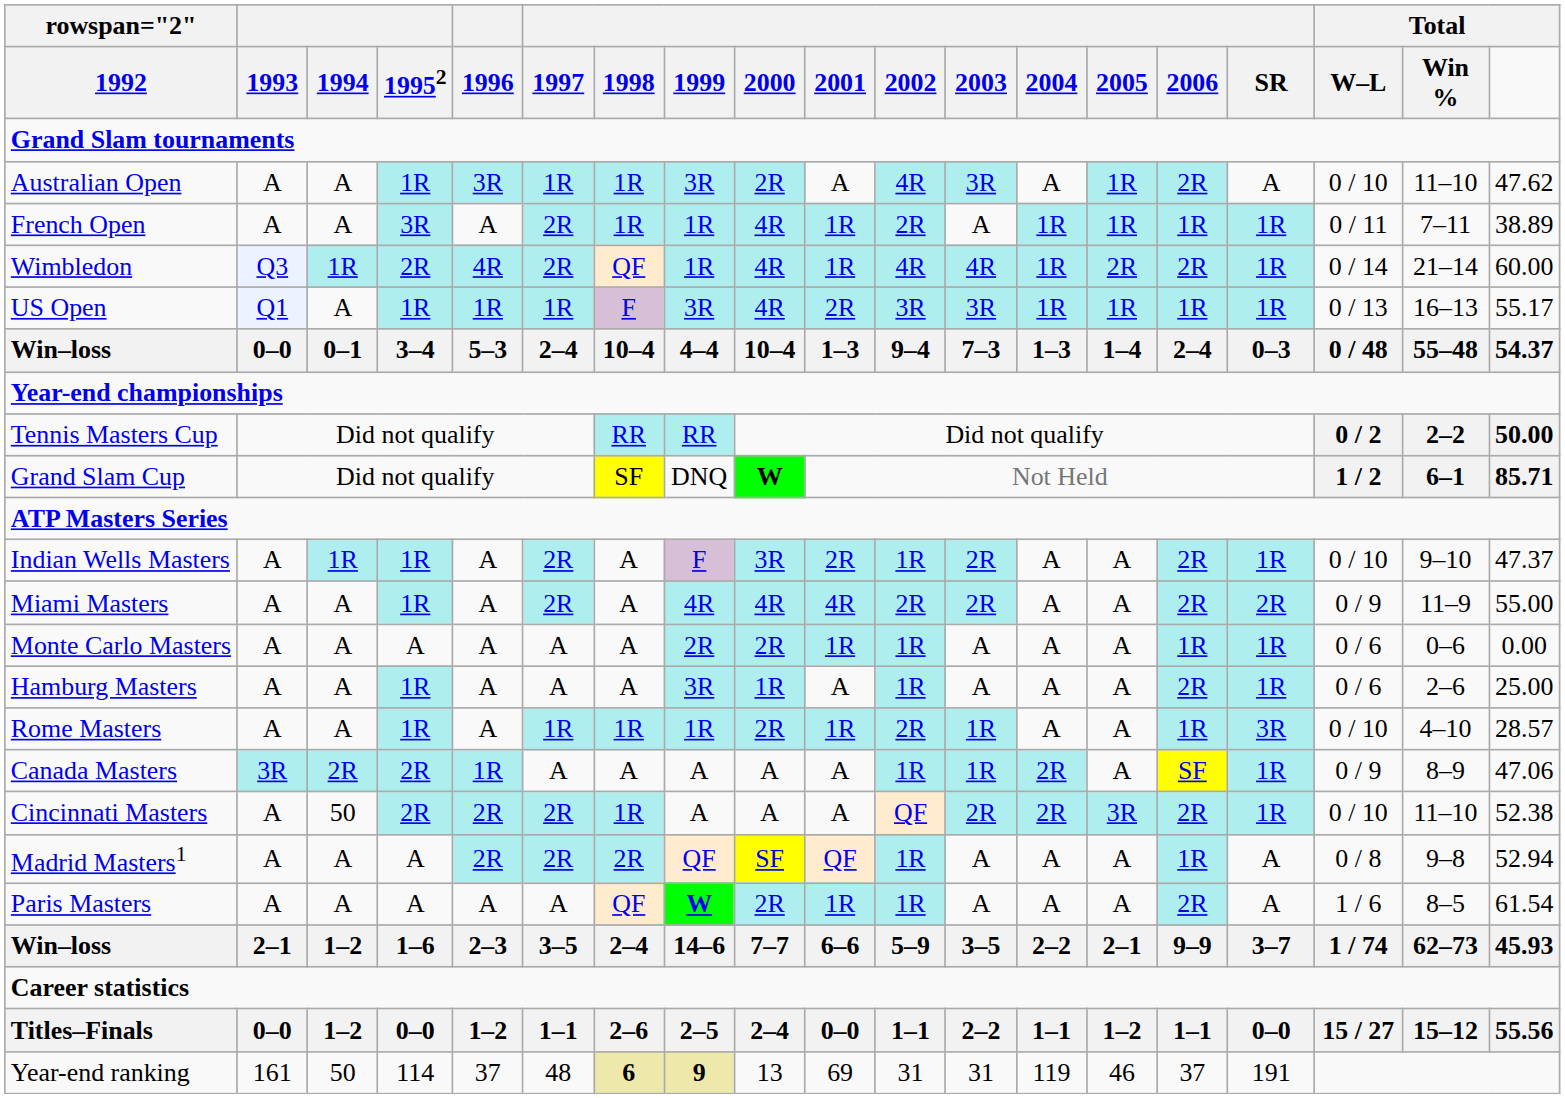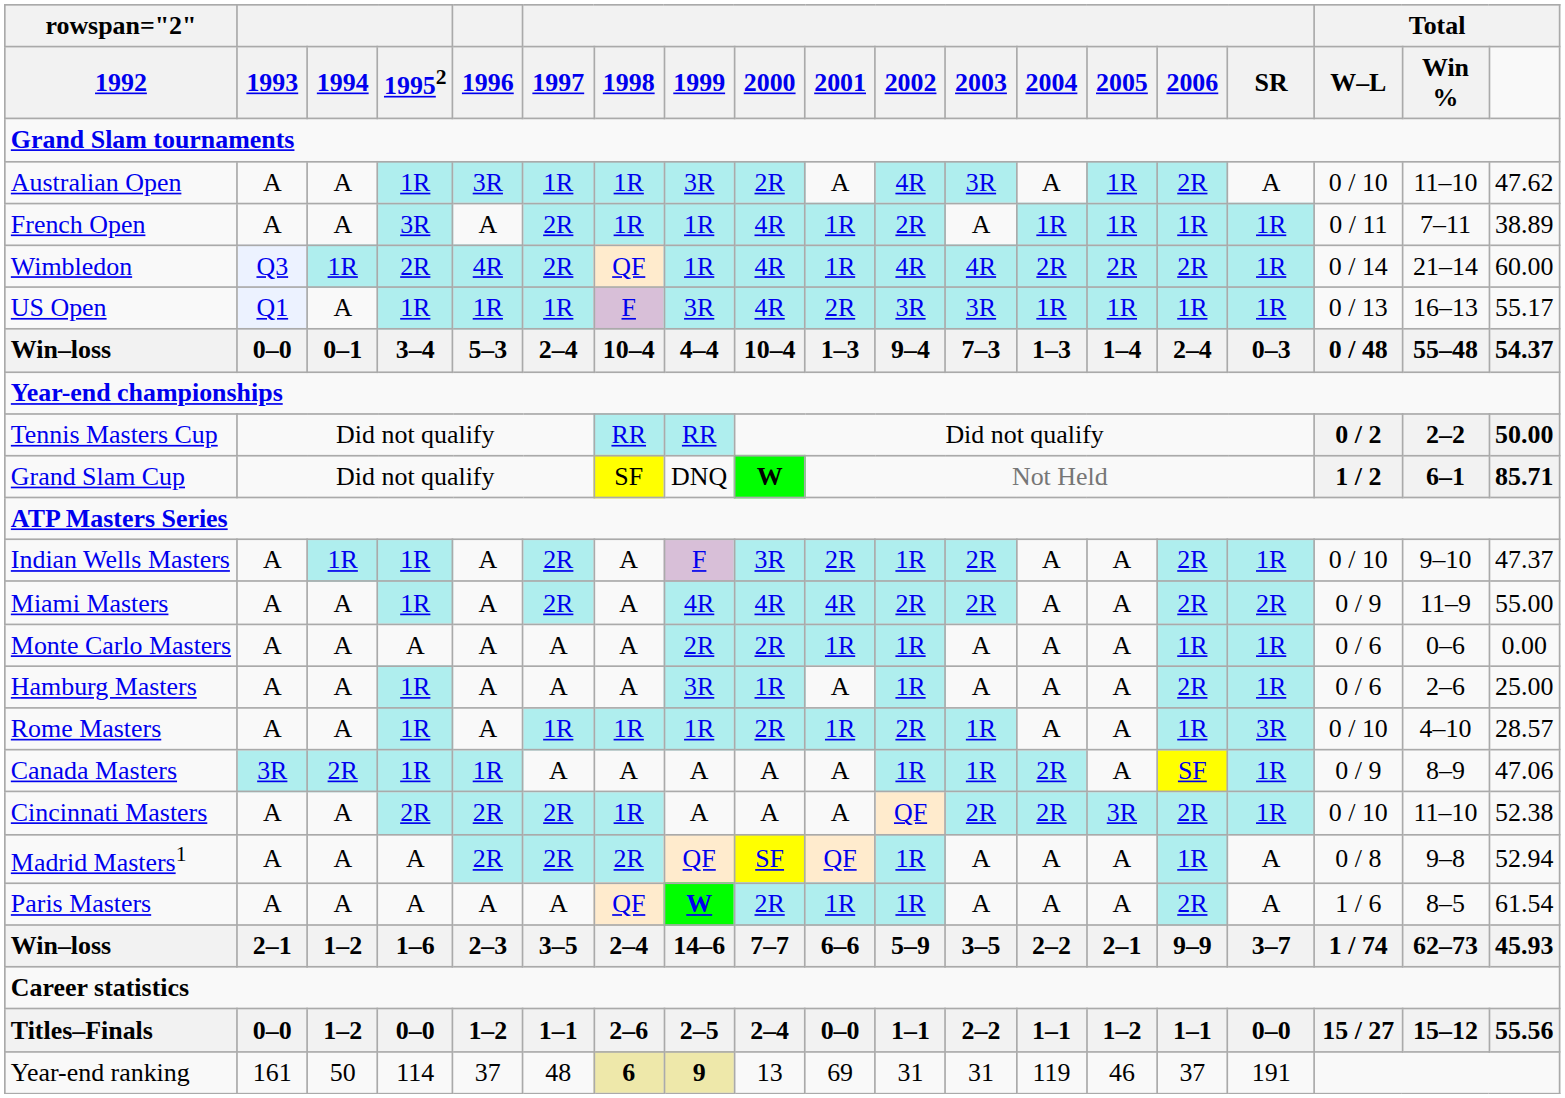(1051, 265) 1R -> (1051, 265) 2R
(415, 770) 2R -> (415, 770) 1R
(343, 812) 50 -> (343, 812) A
